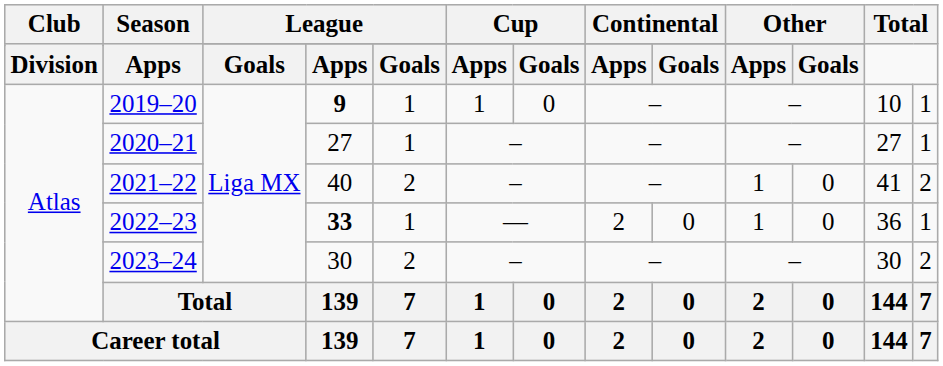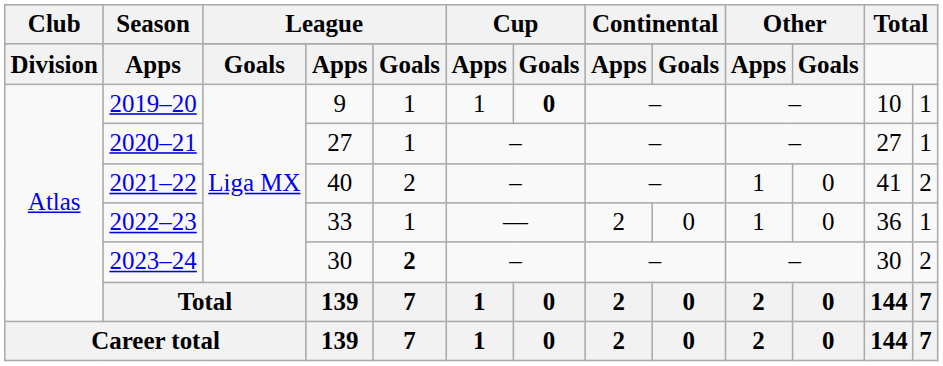(340, 103) bold -> (340, 103) normal
(549, 103) normal -> (549, 103) bold
(340, 222) bold -> (340, 222) normal
(410, 261) normal -> (410, 261) bold
